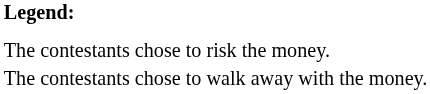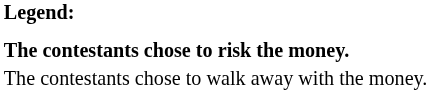(167, 50) normal -> (177, 50) bold
